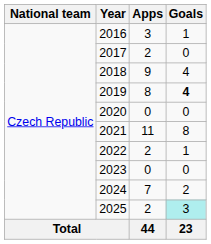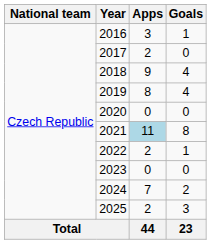(186, 92) bold -> (186, 92) normal
(148, 131) no background -> (148, 131) lightblue background
(186, 209) paleturquoise background -> (186, 209) no background
